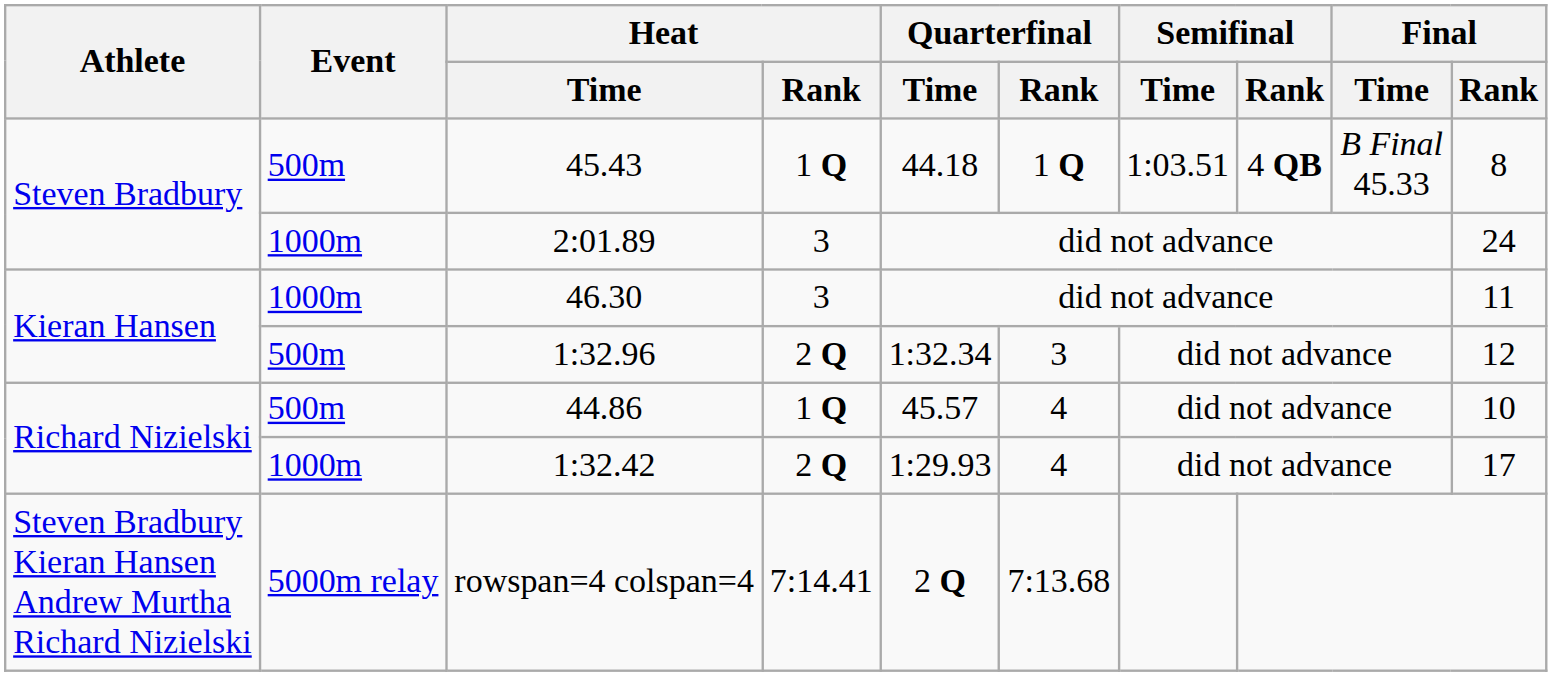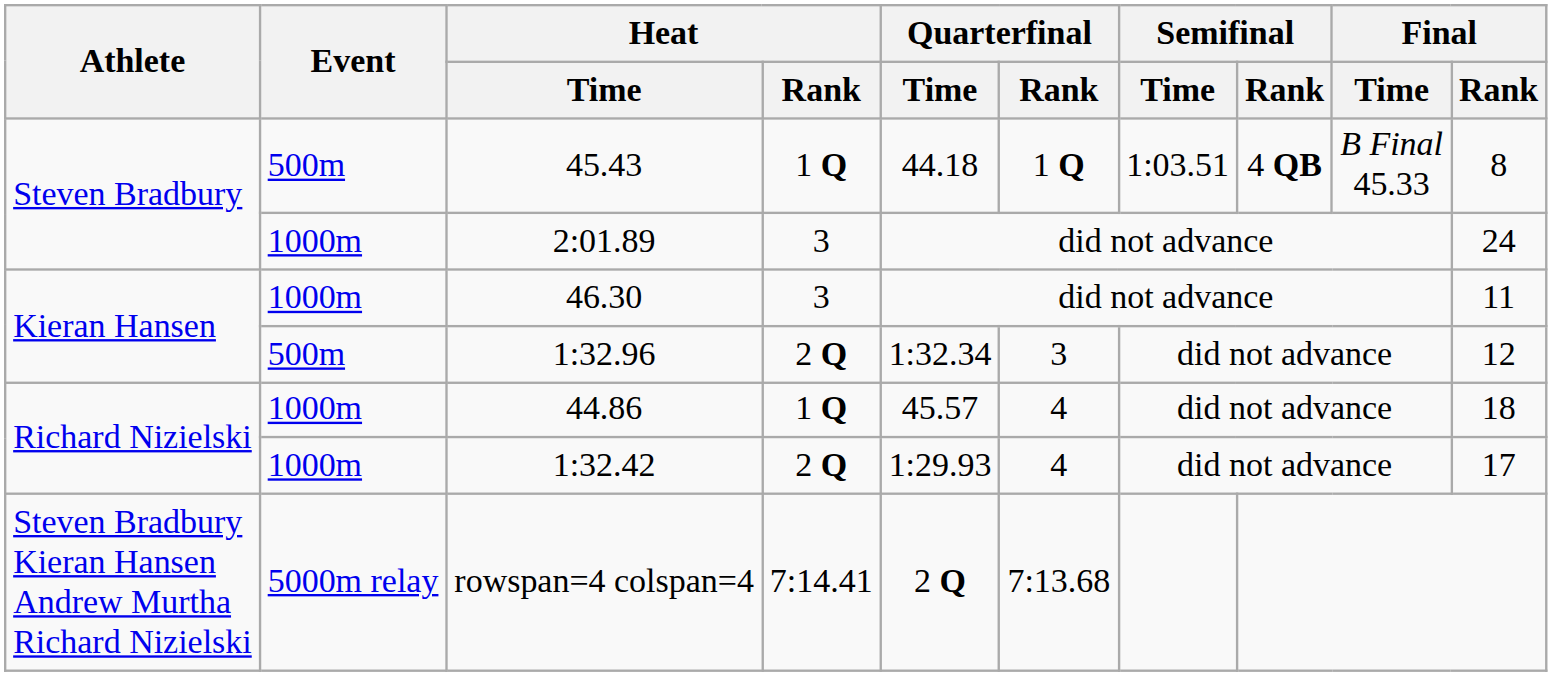(306, 409) 500m -> (315, 409) 1000m
(1499, 409) 10 -> (1499, 409) 18
